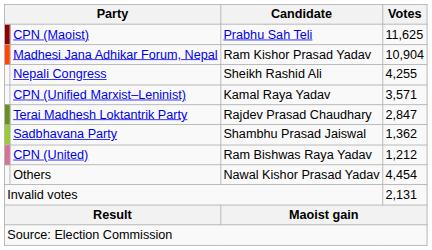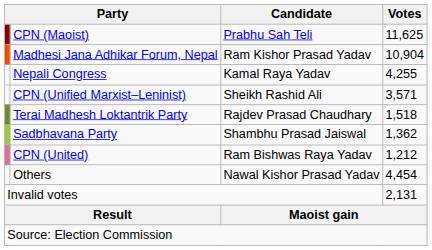(273, 74) Sheikh Rashid Ali -> (277, 74) Kamal Raya Yadav
(277, 94) Kamal Raya Yadav -> (273, 94) Sheikh Rashid Ali
(401, 114) 2,847 -> (401, 114) 1,518
